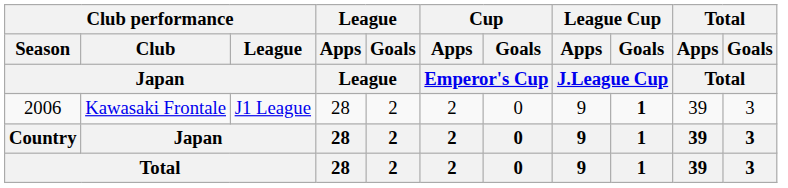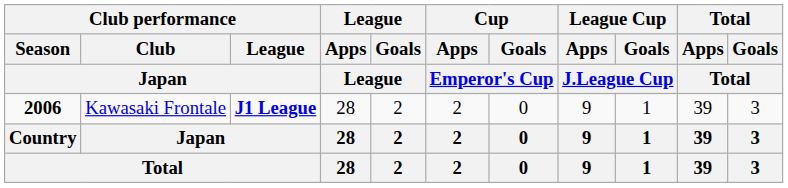(43, 108) normal -> (43, 108) bold
(273, 108) normal -> (275, 108) bold
(641, 108) bold -> (647, 108) normal
